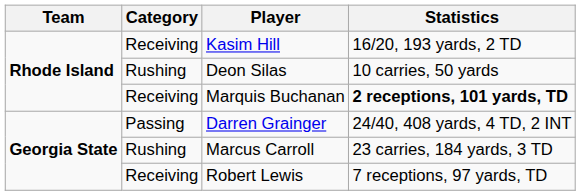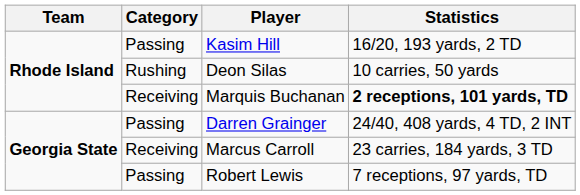(162, 44) Receiving -> (155, 44) Passing
(156, 150) Rushing -> (162, 150) Receiving
(162, 176) Receiving -> (155, 176) Passing
